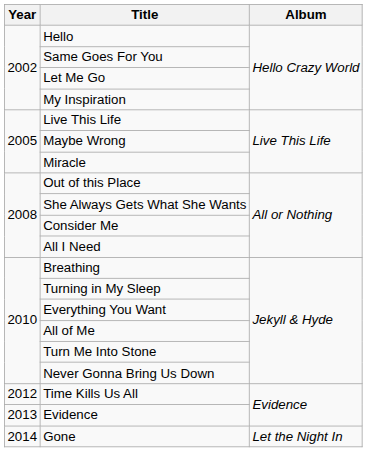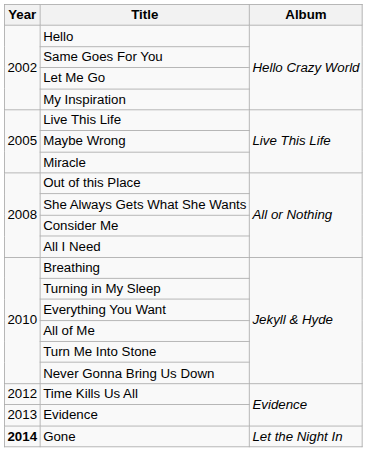(22, 436) normal -> (22, 436) bold
